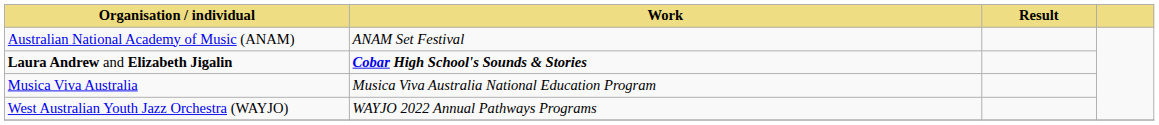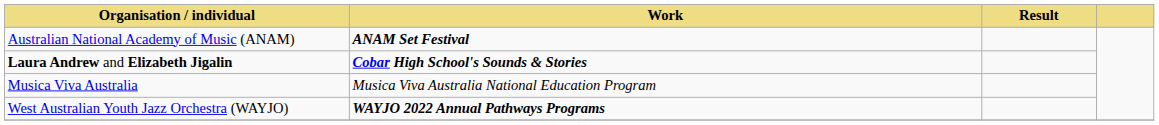(408, 39) normal -> (411, 39) bold
(475, 108) normal -> (479, 108) bold
